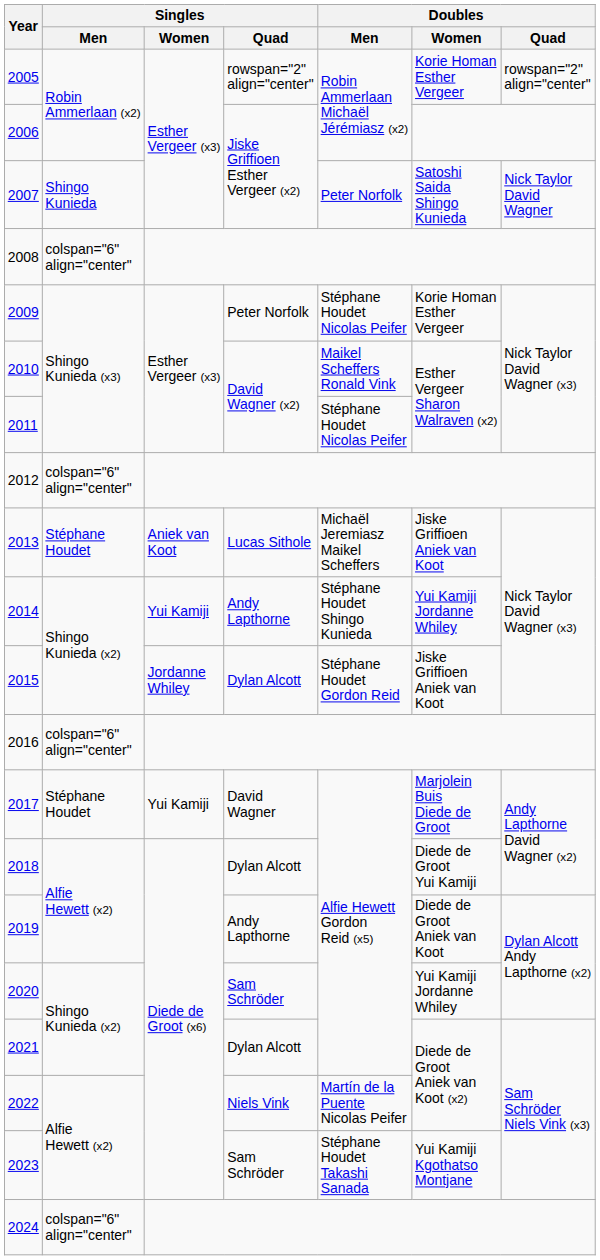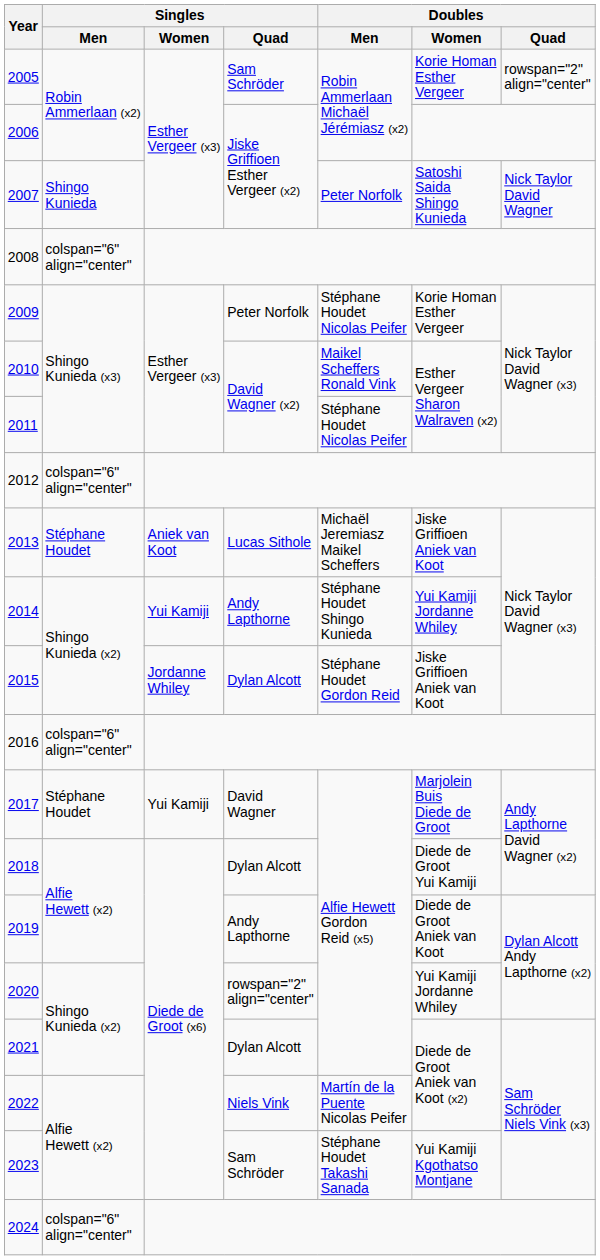(270, 77) rowspan="2" align="center" -> (256, 77) Sam Schröder
(256, 992) Sam Schröder -> (270, 992) rowspan="2" align="center"
